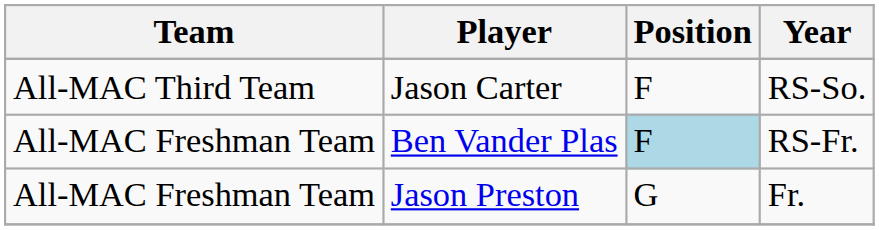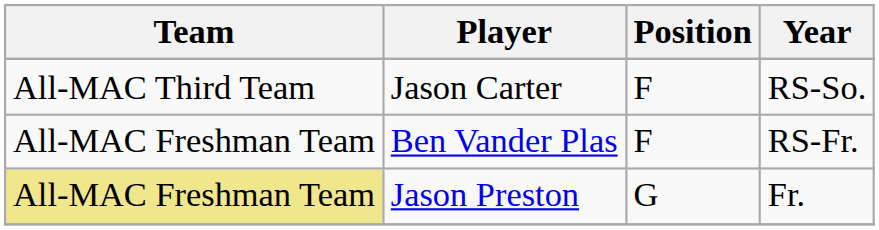(643, 140) lightblue background -> (643, 140) no background
(194, 195) no background -> (194, 195) khaki background
